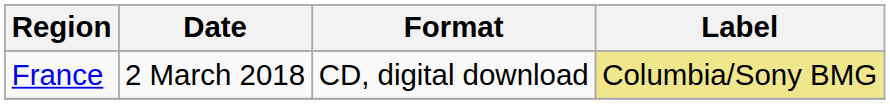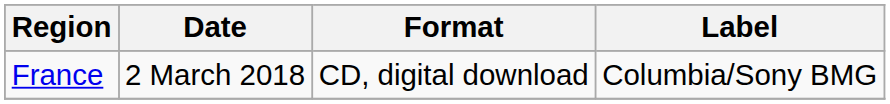(740, 74) khaki background -> (740, 74) no background
